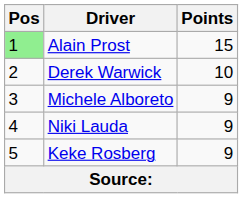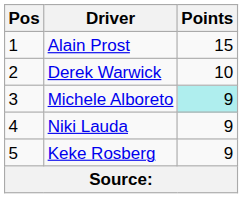(13, 45) lightgreen background -> (13, 45) no background
(229, 99) no background -> (229, 99) paleturquoise background
